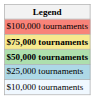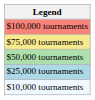(47, 41) bold -> (45, 41) normal
(47, 56) bold -> (45, 56) normal
